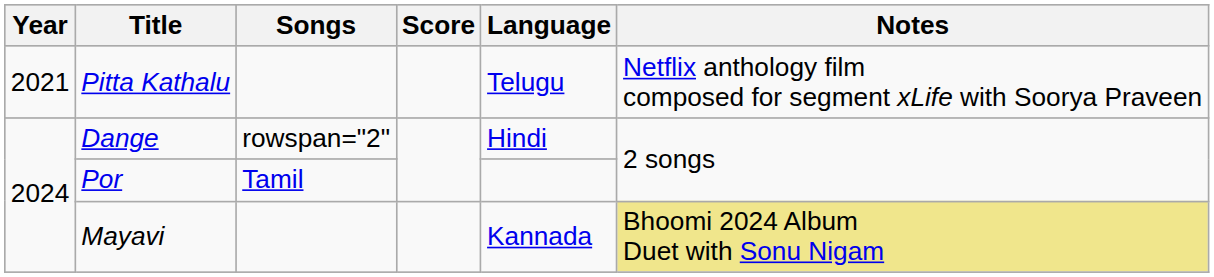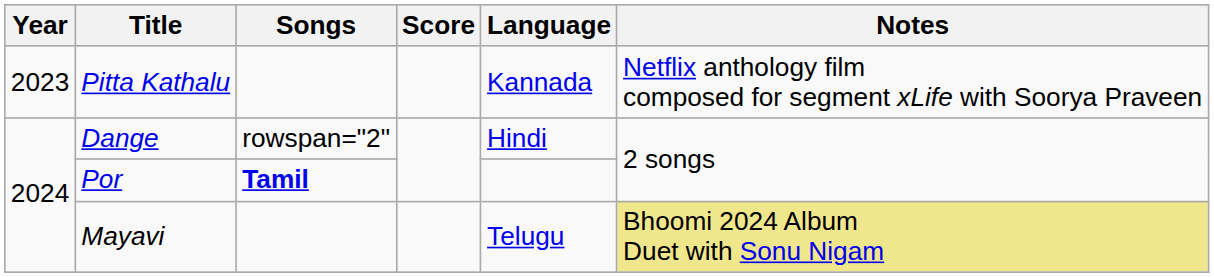(40, 81) 2021 -> (40, 81) 2023
(526, 81) Telugu -> (540, 81) Kannada
(273, 179) normal -> (276, 179) bold
(540, 236) Kannada -> (526, 236) Telugu
